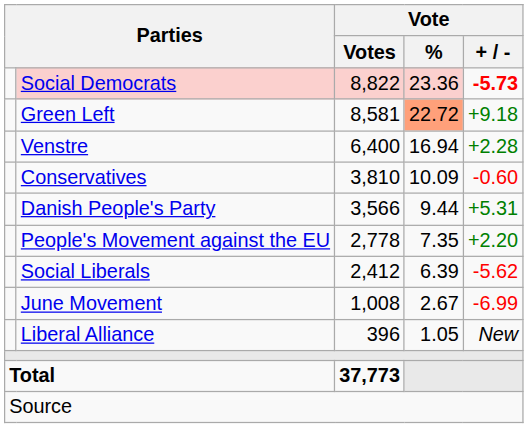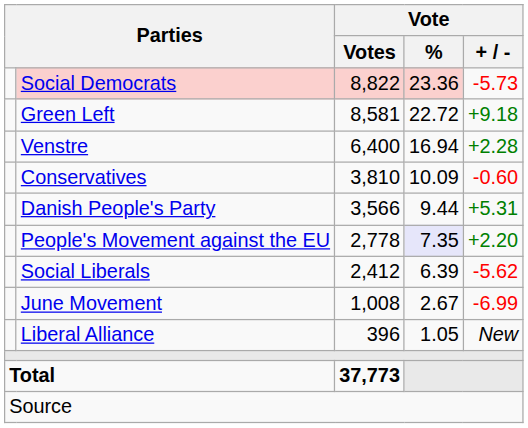(495, 83) bold -> (495, 83) normal
(434, 114) lightsalmon background -> (434, 114) no background
(439, 240) no background -> (439, 240) lavender background
